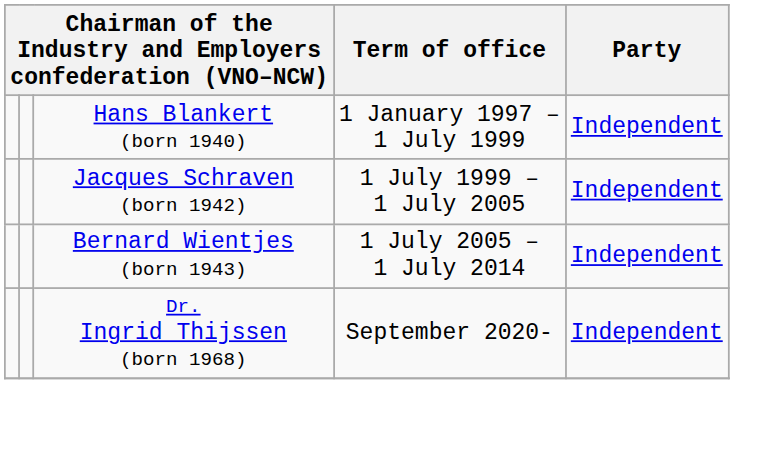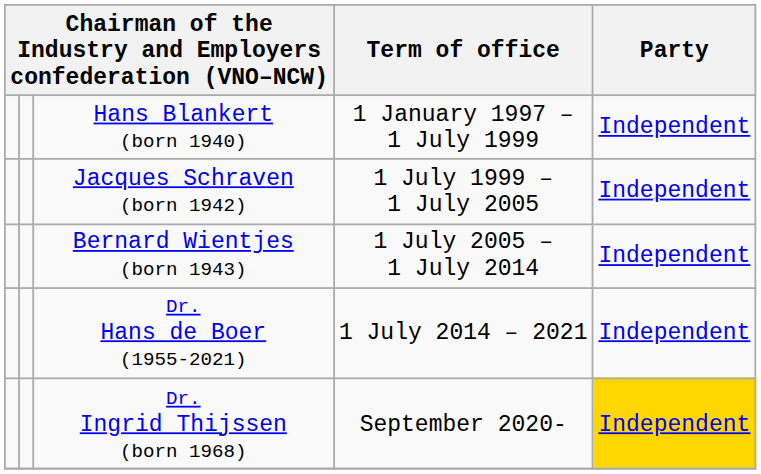+ row: (183, 334)
(647, 333) no background -> (674, 424) gold background
